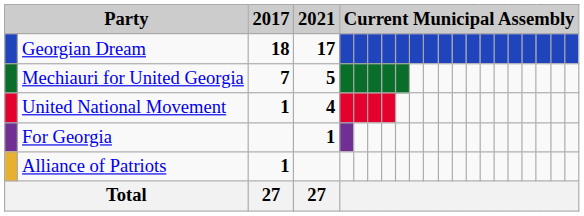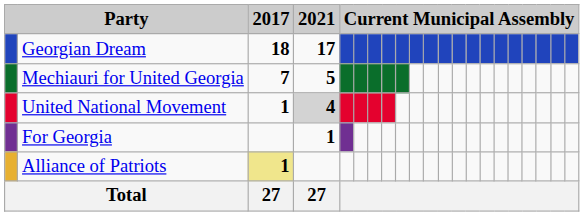(331, 107) no background -> (331, 107) lightgrey background
(285, 166) no background -> (285, 166) khaki background
